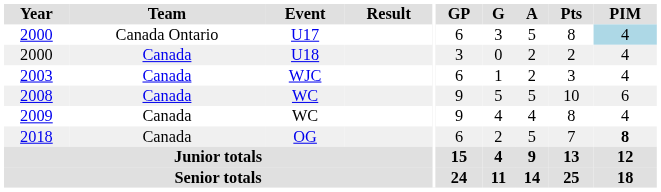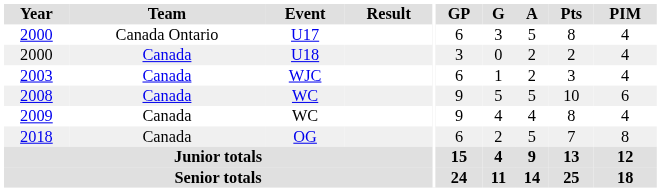(625, 34) lightblue background -> (625, 34) no background
(625, 136) bold -> (625, 136) normal
